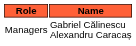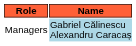(91, 30) no background -> (91, 30) lightblue background
